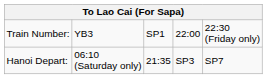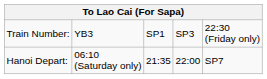(188, 33) 22:00 -> (185, 33) SP3
(185, 60) SP3 -> (188, 60) 22:00
